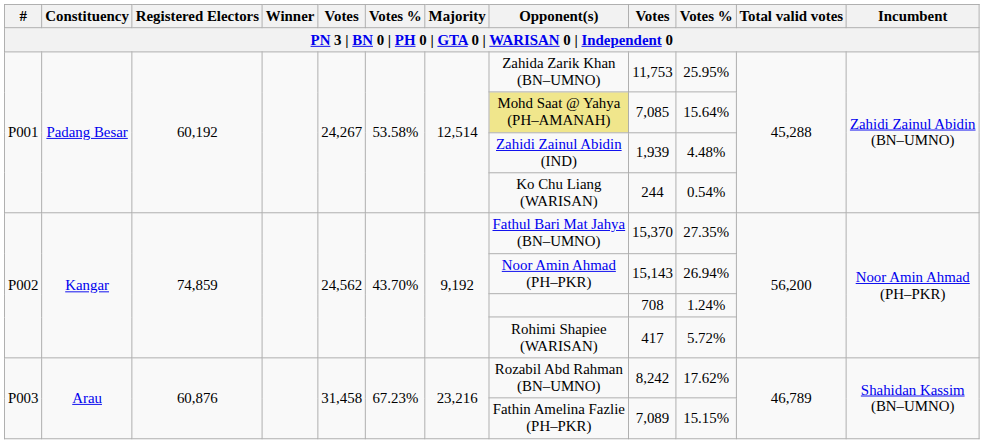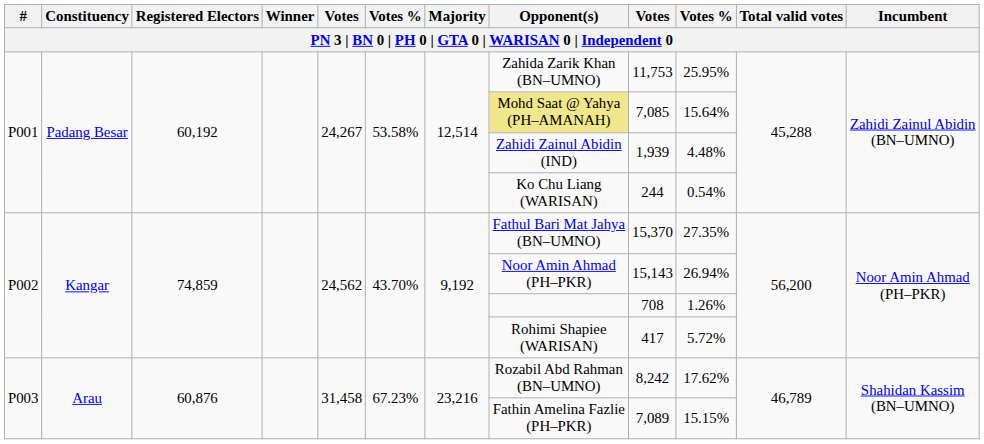(706, 305) 1.24% -> (706, 305) 1.26%
